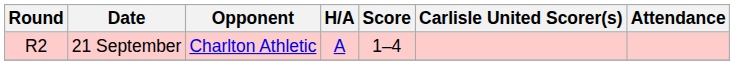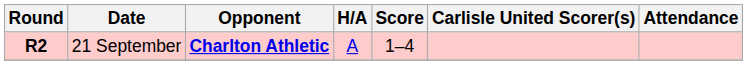(36, 45) normal -> (36, 45) bold
(253, 45) normal -> (259, 45) bold
